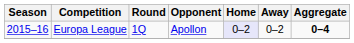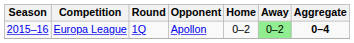(241, 30) lavender background -> (241, 30) no background
(275, 30) no background -> (275, 30) lightgreen background
